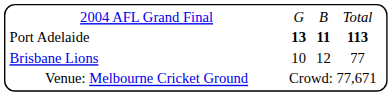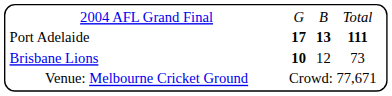(299, 38) 13 -> (299, 38) 17
(323, 38) 11 -> (323, 38) 13
(358, 38) 113 -> (358, 38) 111
(299, 58) normal -> (299, 58) bold
(358, 58) 77 -> (358, 58) 73
